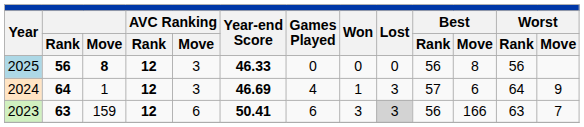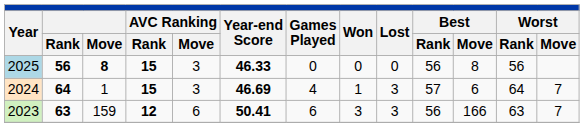(149, 66) 12 -> (149, 66) 15
(149, 89) 12 -> (149, 89) 15
(558, 89) 9 -> (558, 89) 7
(395, 111) lightgrey background -> (395, 111) no background
